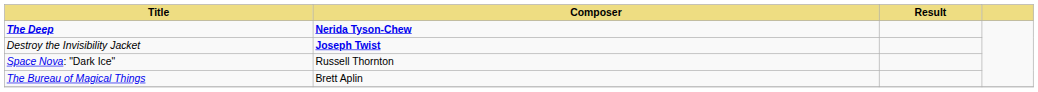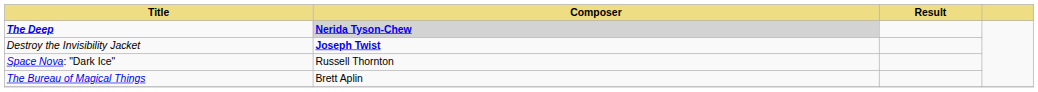(364, 29) no background -> (364, 29) lightgrey background
